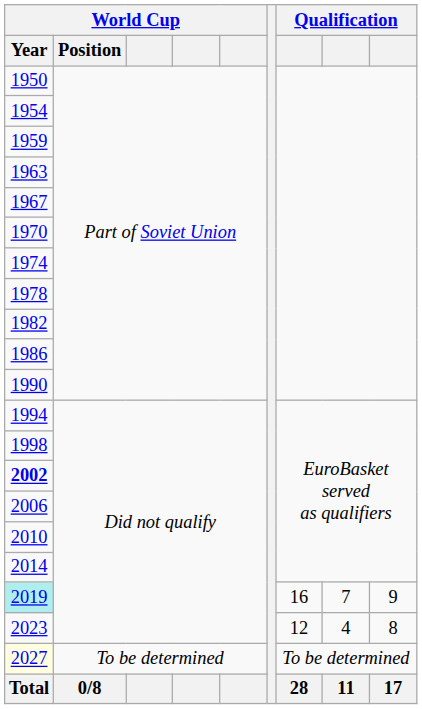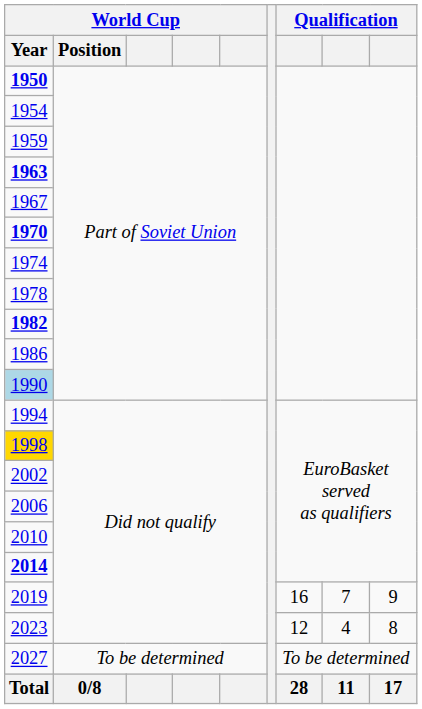(29, 80) normal -> (29, 80) bold
(29, 172) normal -> (29, 172) bold
(29, 232) normal -> (29, 232) bold
(29, 324) normal -> (29, 324) bold
(29, 384) no background -> (29, 384) lightblue background
(29, 445) no background -> (29, 445) gold background
(29, 476) bold -> (29, 476) normal
(29, 567) normal -> (29, 567) bold
(29, 597) paleturquoise background -> (29, 597) no background
(29, 658) lightyellow background -> (29, 658) no background
